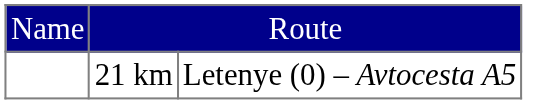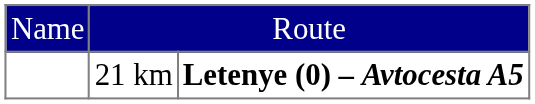(349, 74) normal -> (353, 74) bold
